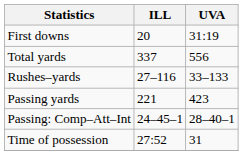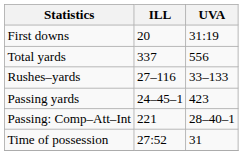(147, 98) 221 -> (160, 98) 24–45–1
(160, 119) 24–45–1 -> (147, 119) 221
